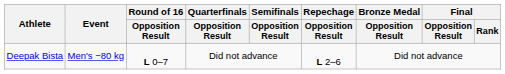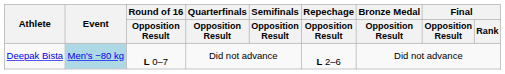(96, 57) no background -> (96, 57) lightblue background
